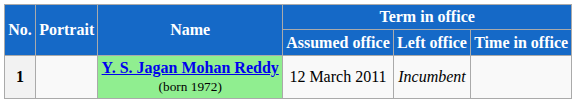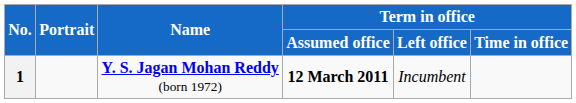(190, 76) lightgreen background -> (190, 76) no background
(338, 76) normal -> (338, 76) bold
